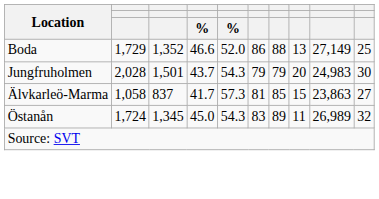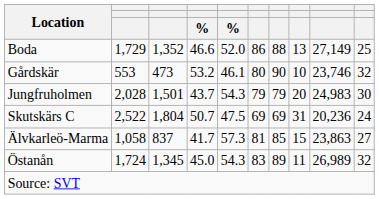+ row: (33, 72)
+ row: (41, 116)
